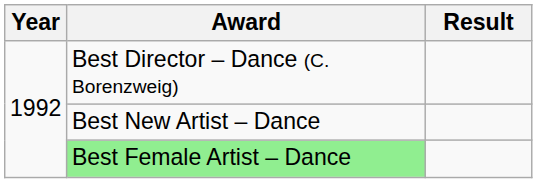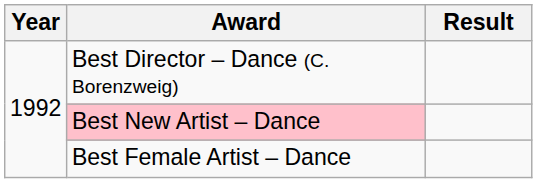(196, 121) no background -> (196, 121) pink background
(211, 158) lightgreen background -> (211, 158) no background
